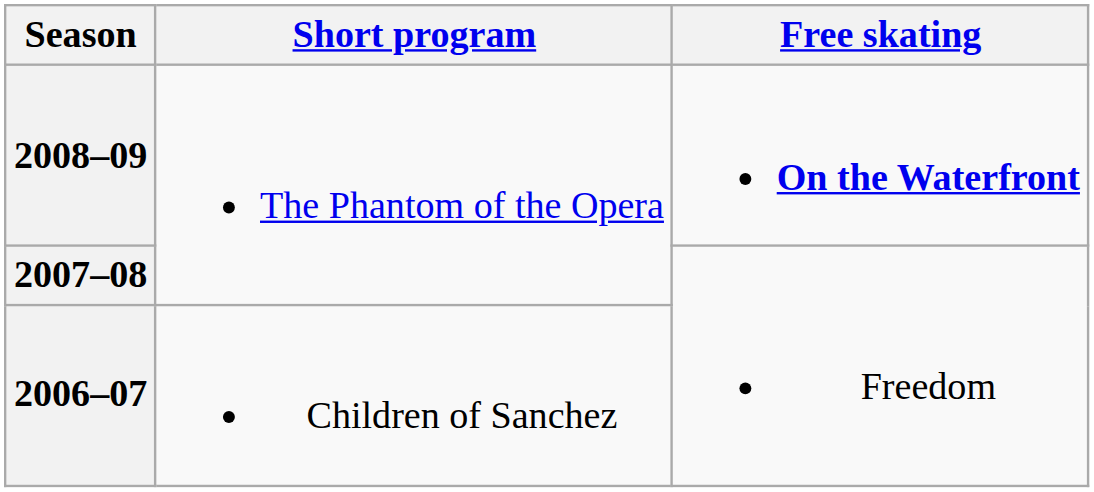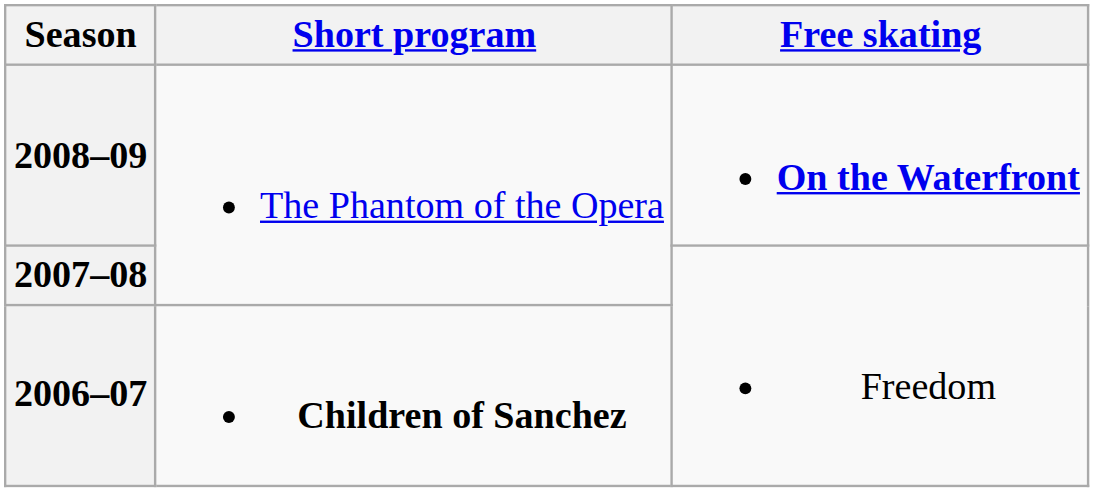(414, 416) normal -> (414, 416) bold
